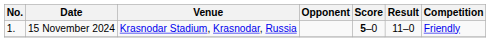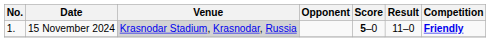(208, 28) no background -> (208, 28) lightgrey background
(442, 28) normal -> (444, 28) bold
